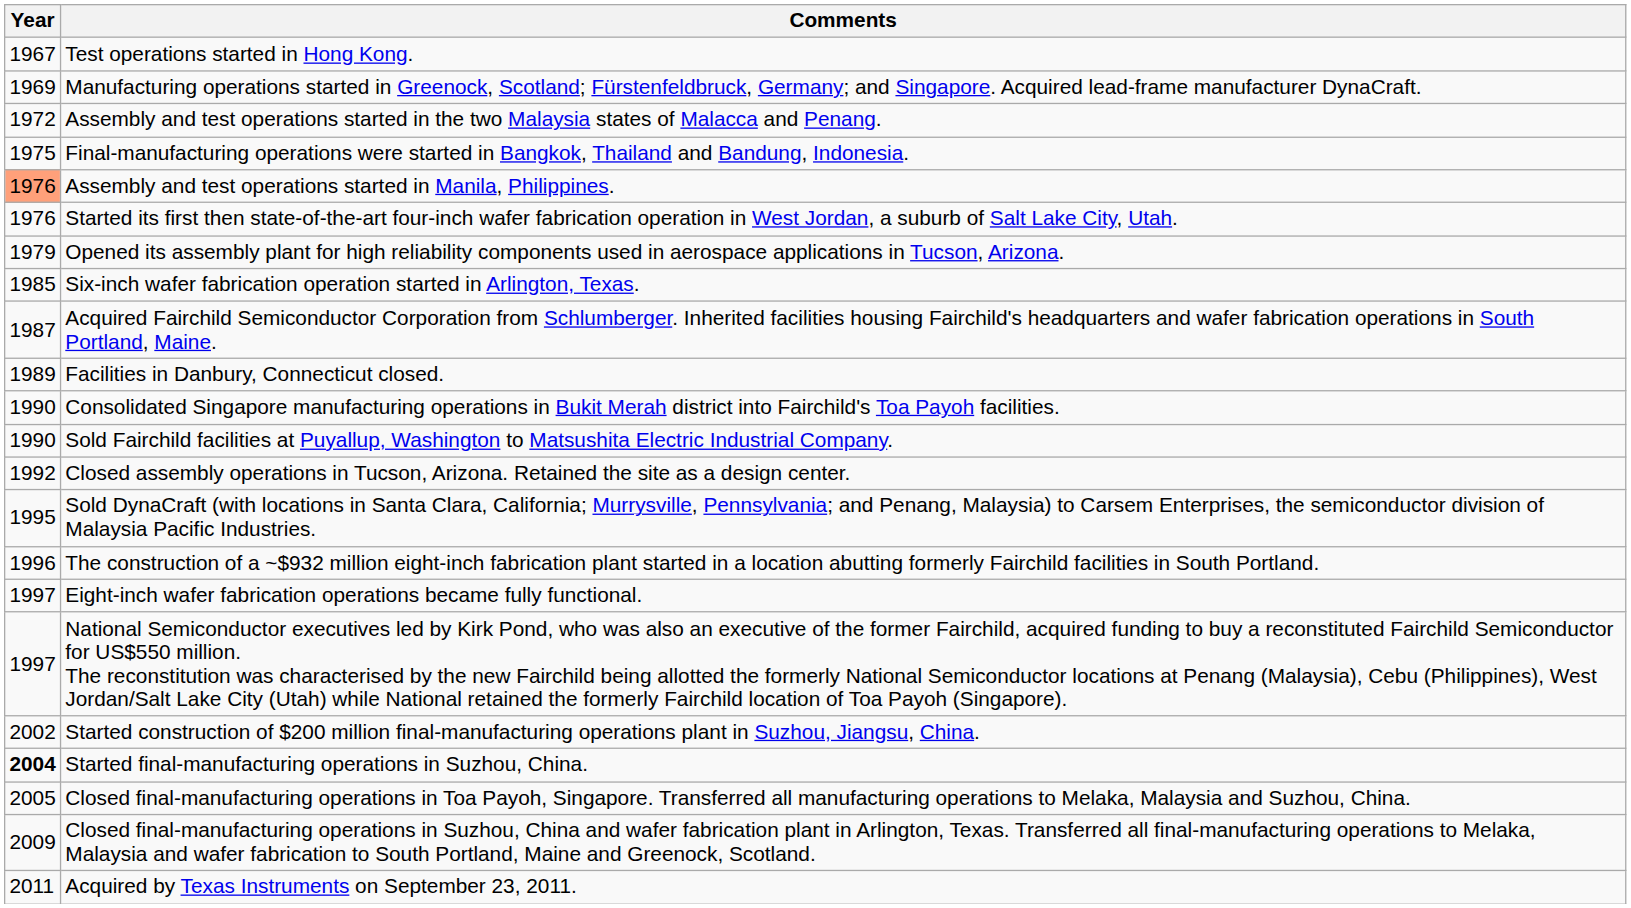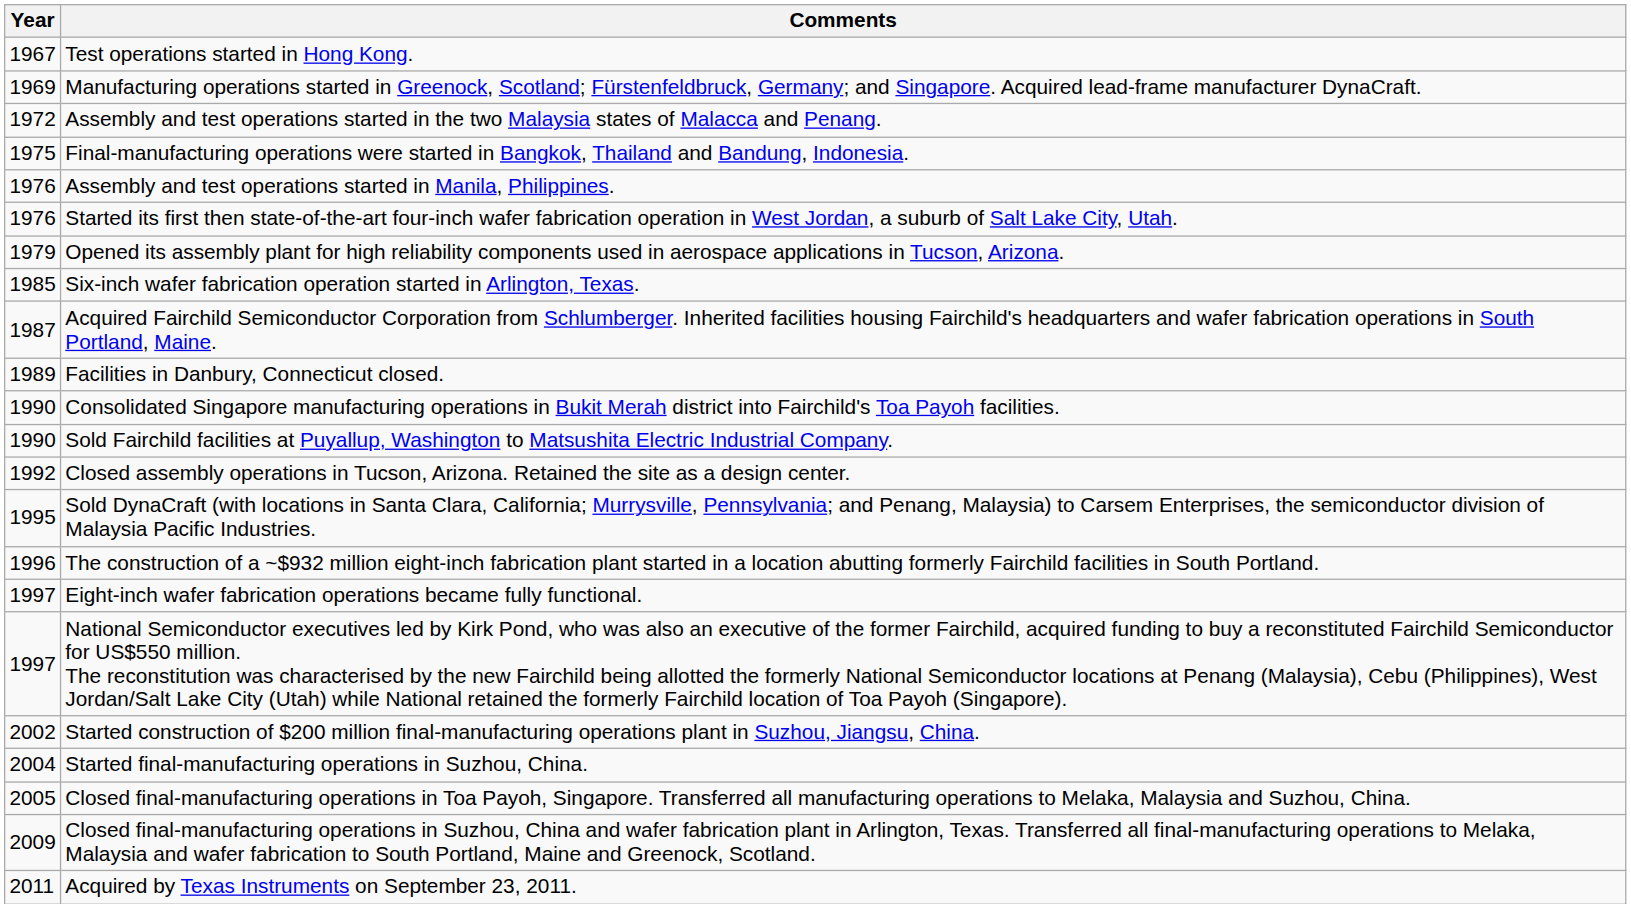(33, 185) lightsalmon background -> (33, 185) no background
(33, 764) bold -> (33, 764) normal
